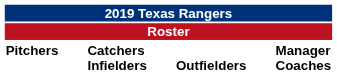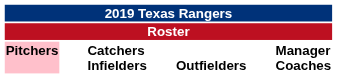(32, 50) no background -> (32, 50) pink background
